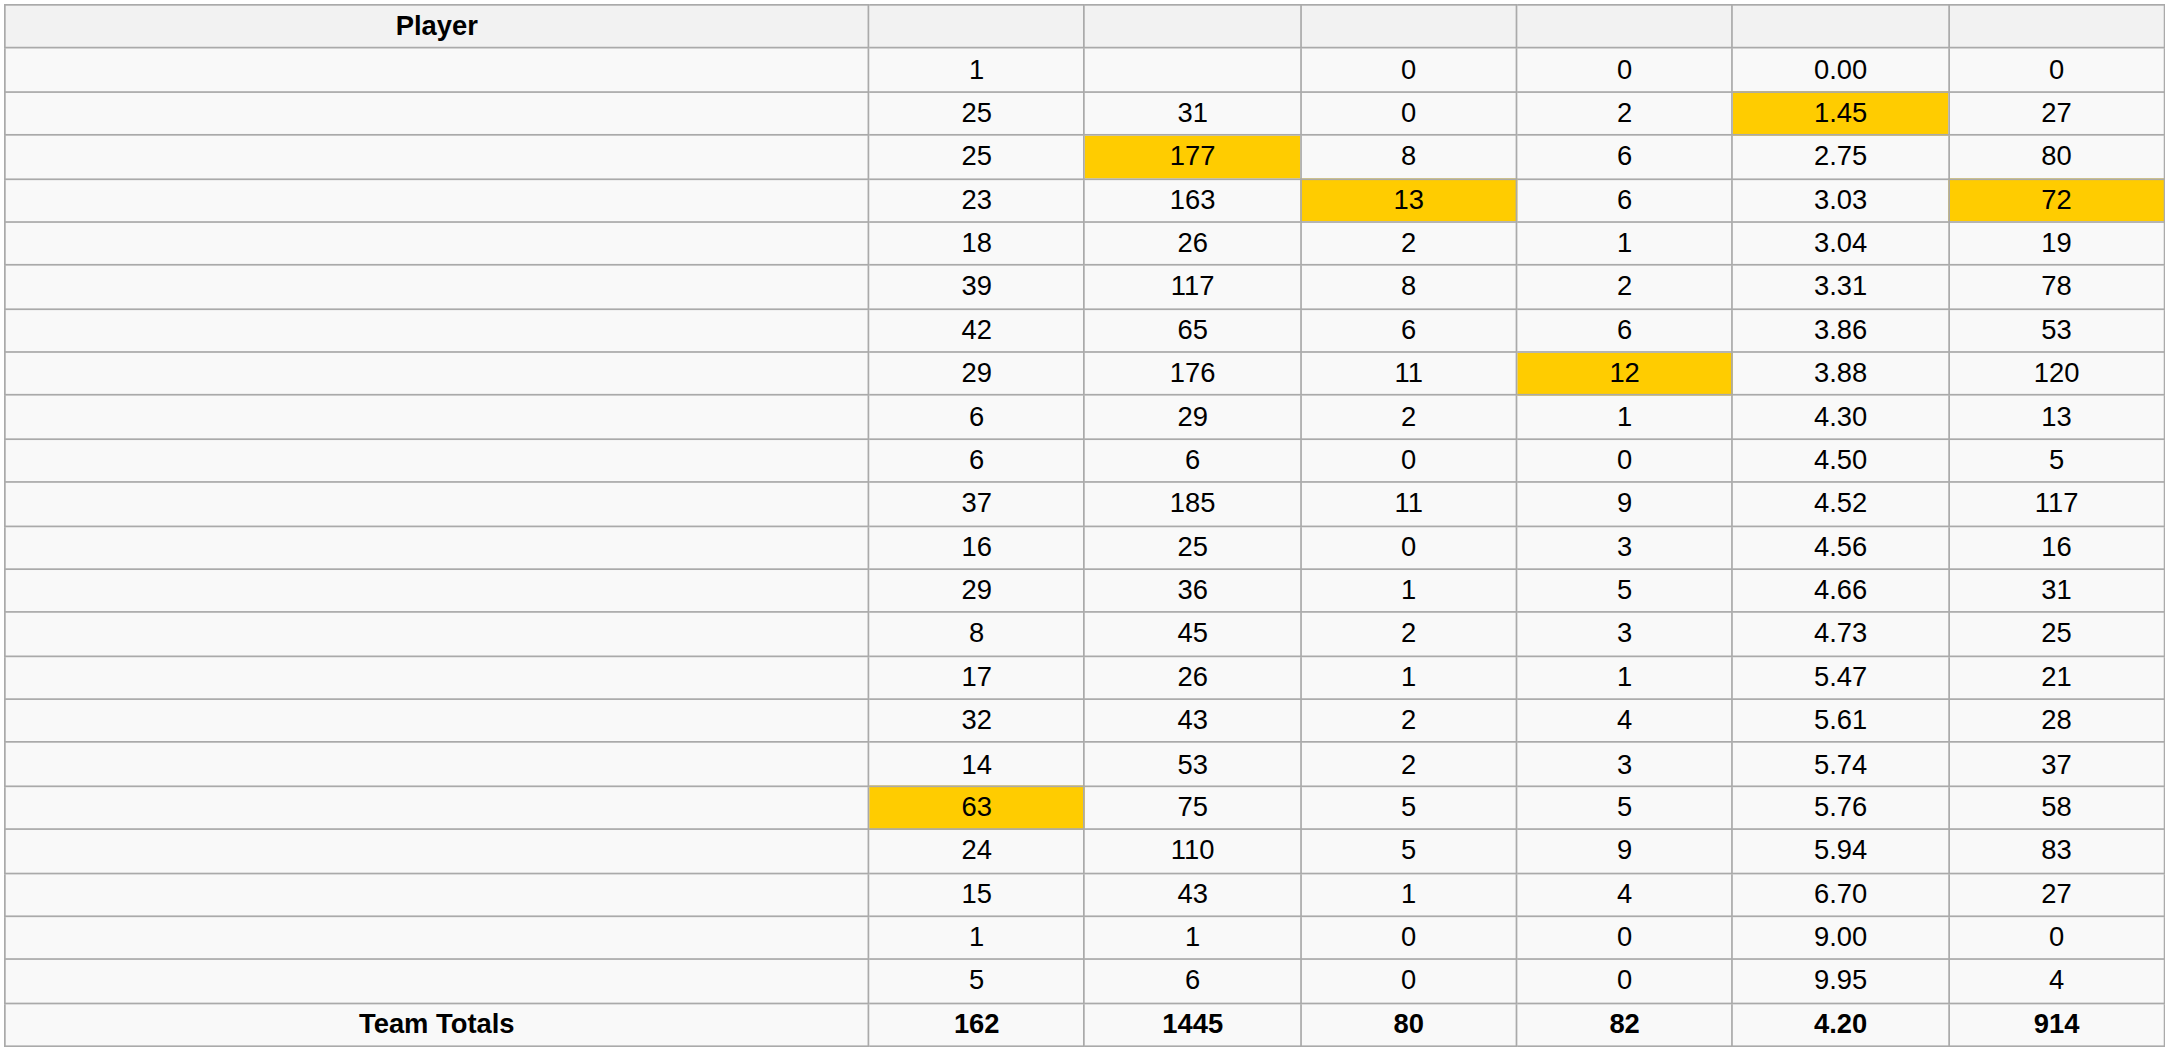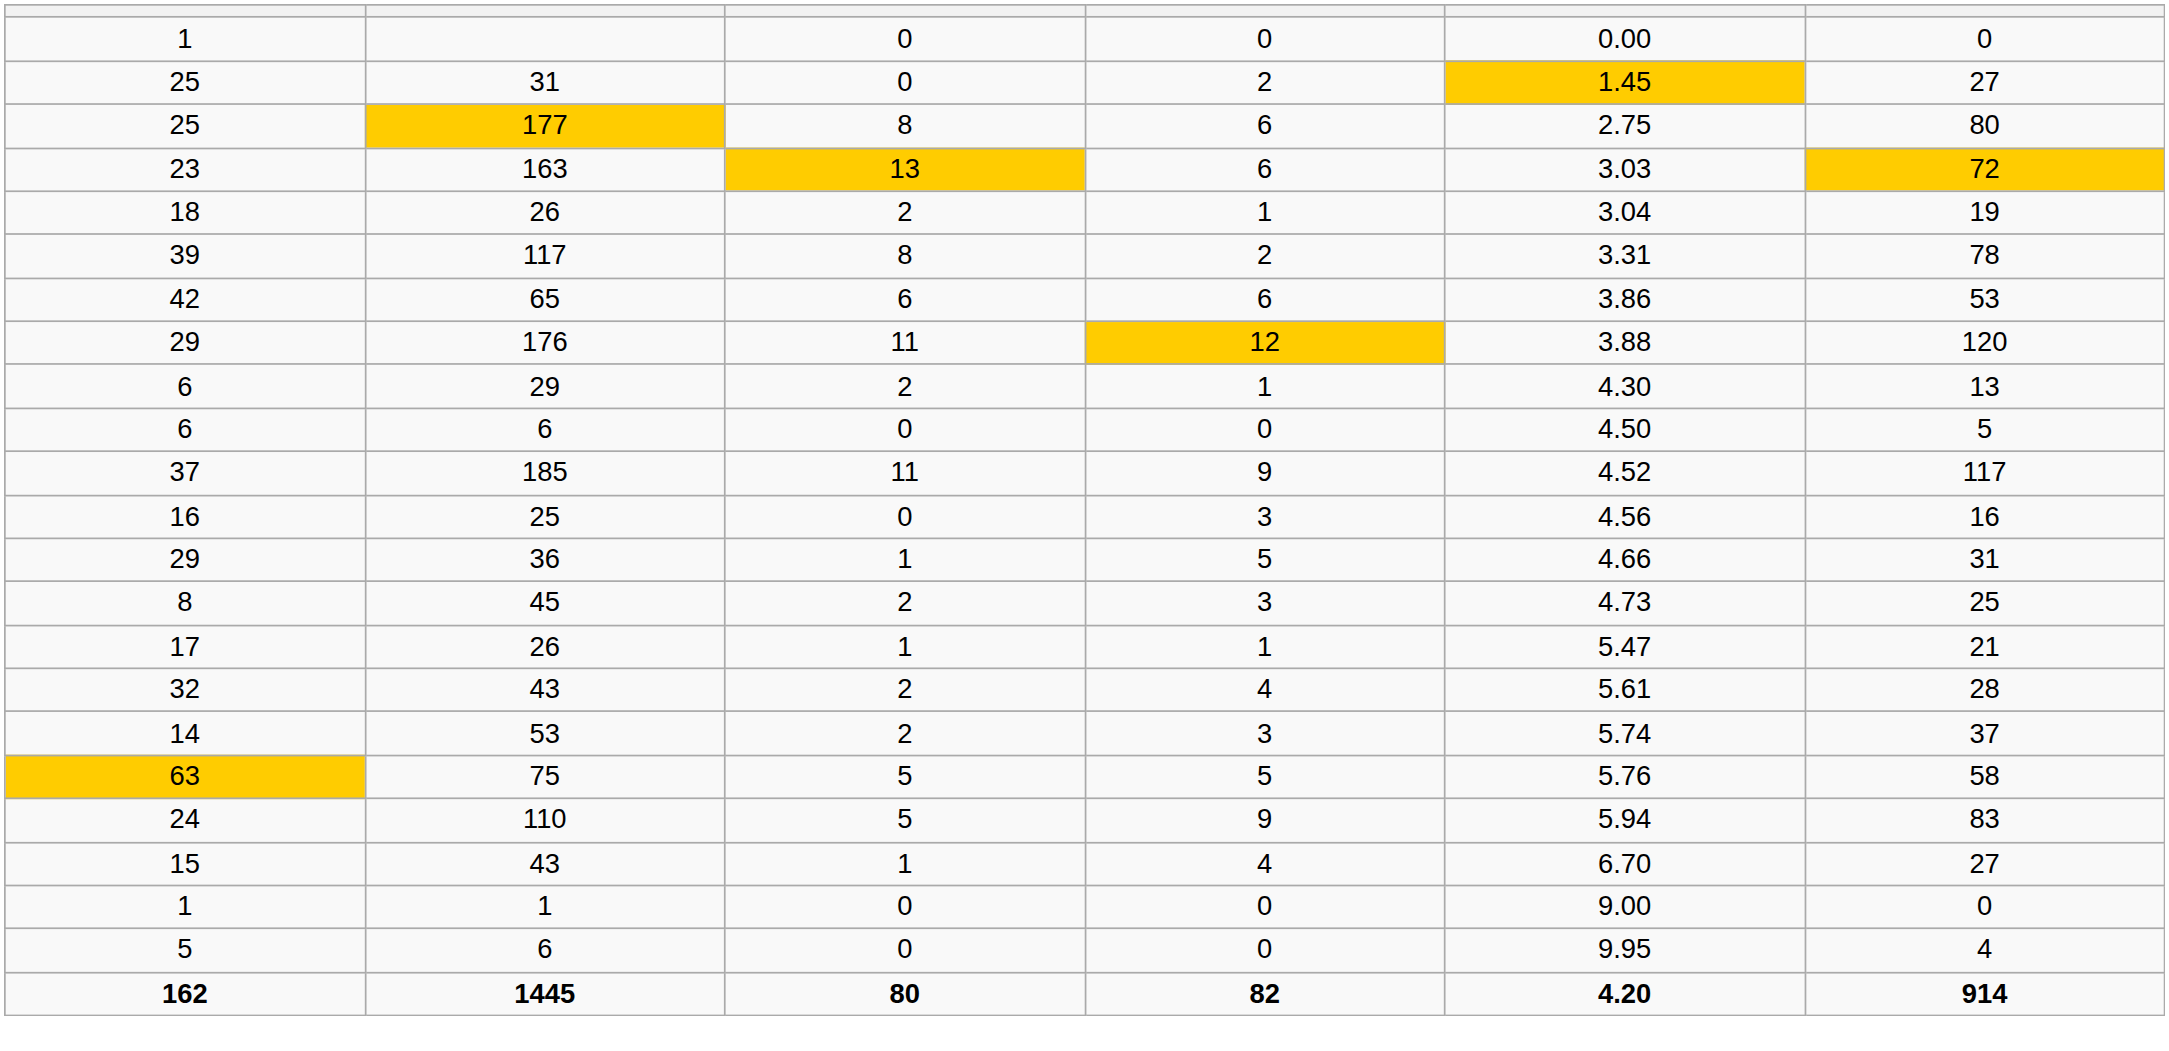- column: (437, 26)
